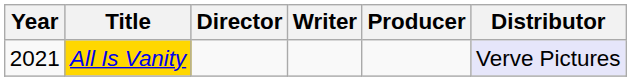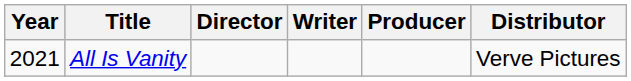(128, 57) gold background -> (128, 57) no background
(548, 57) lavender background -> (548, 57) no background
